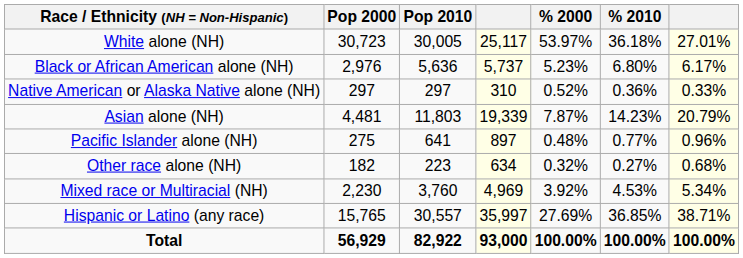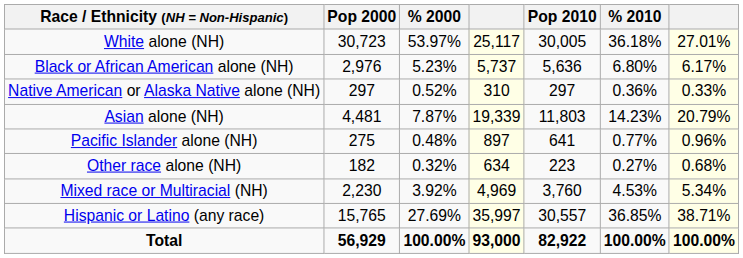columns swapped: (438, 16) <-> (566, 16)
